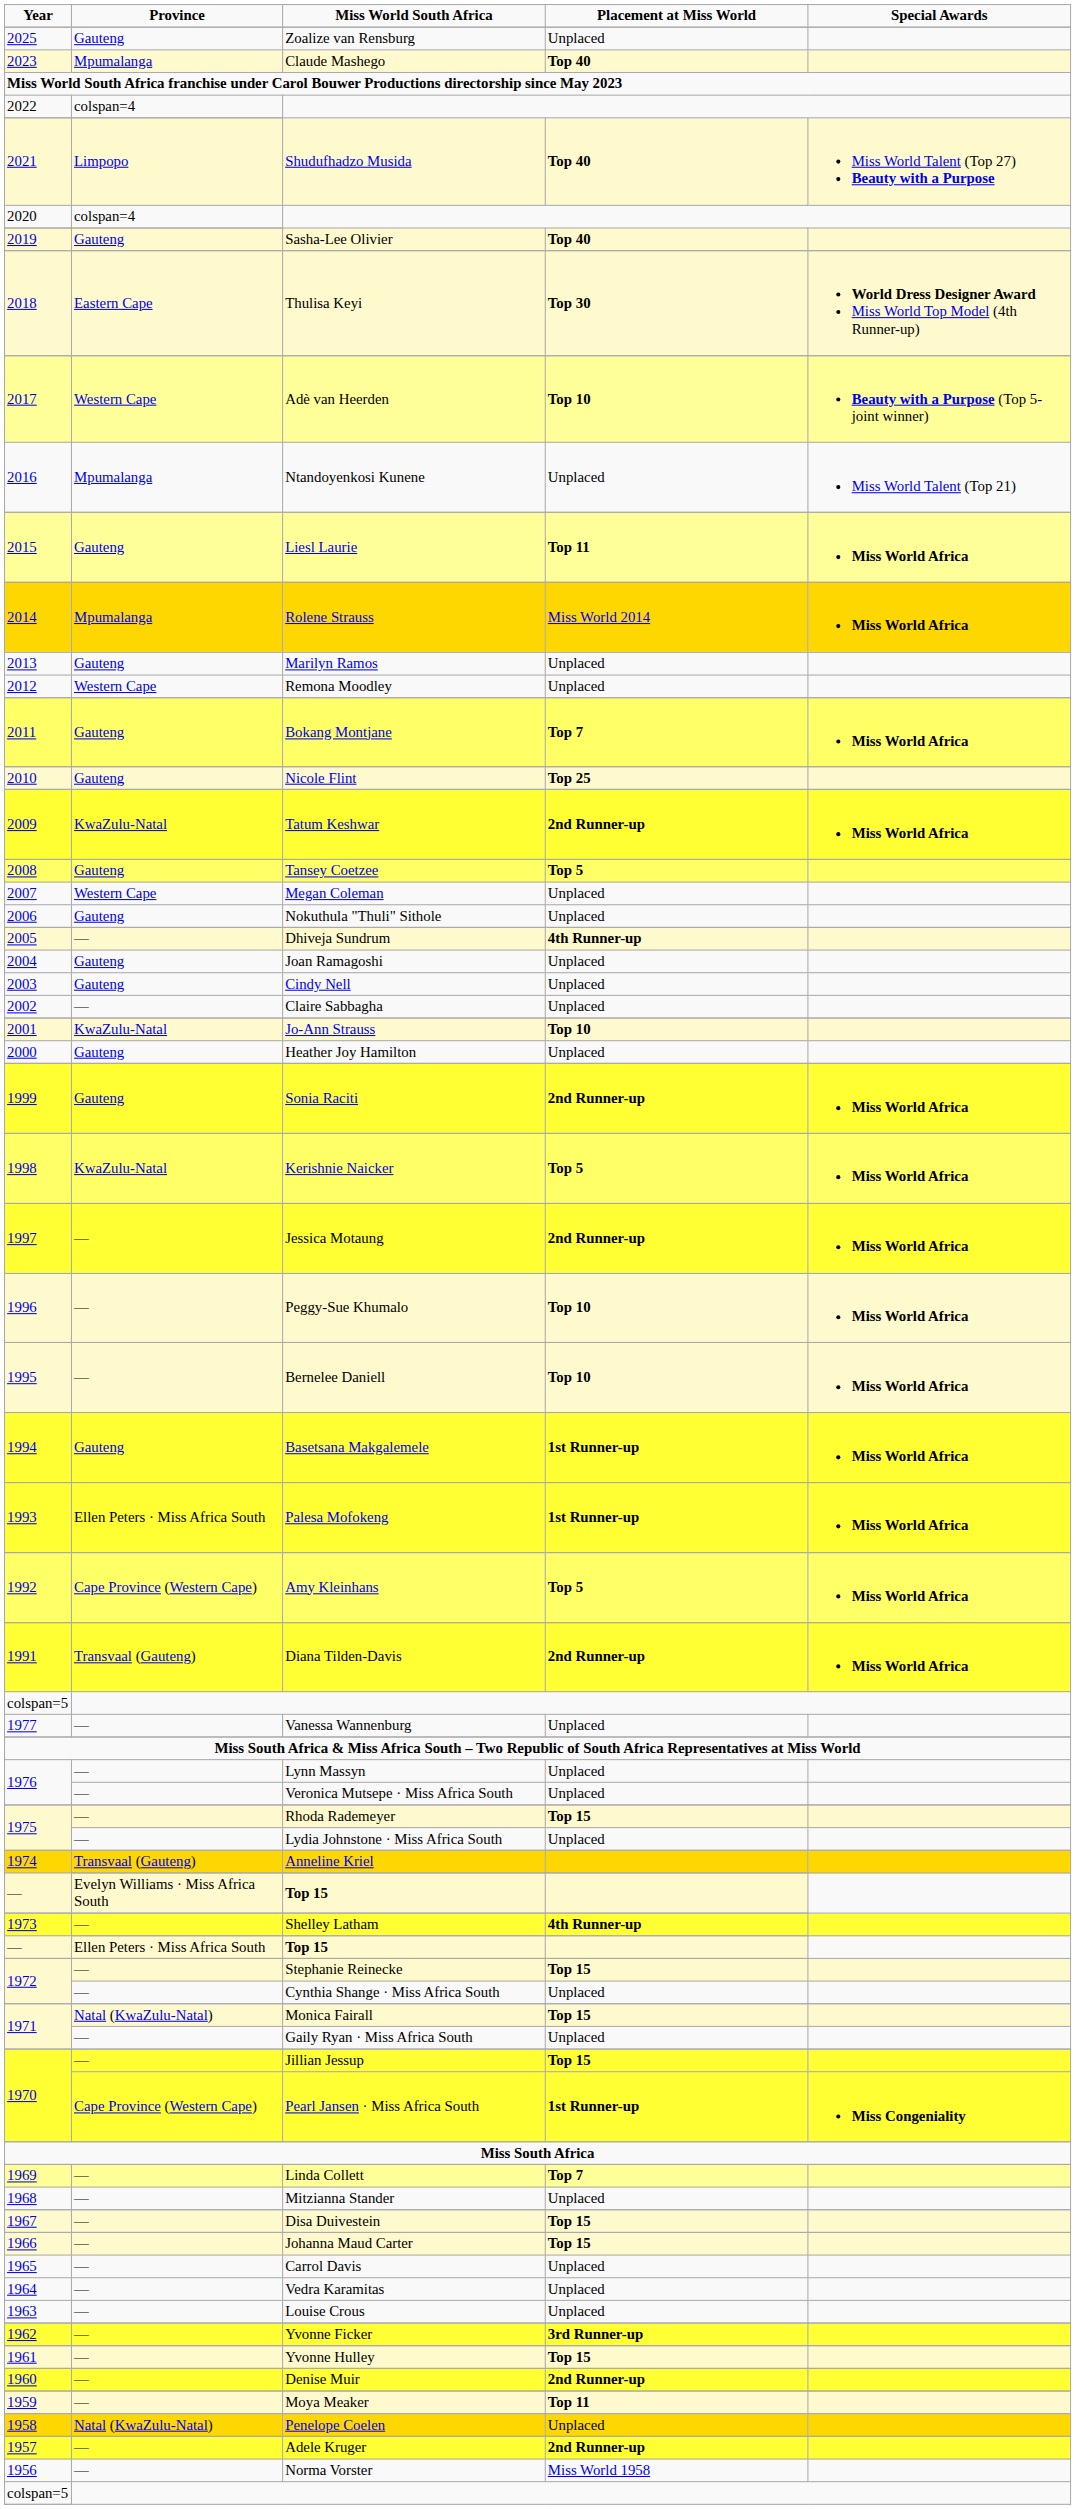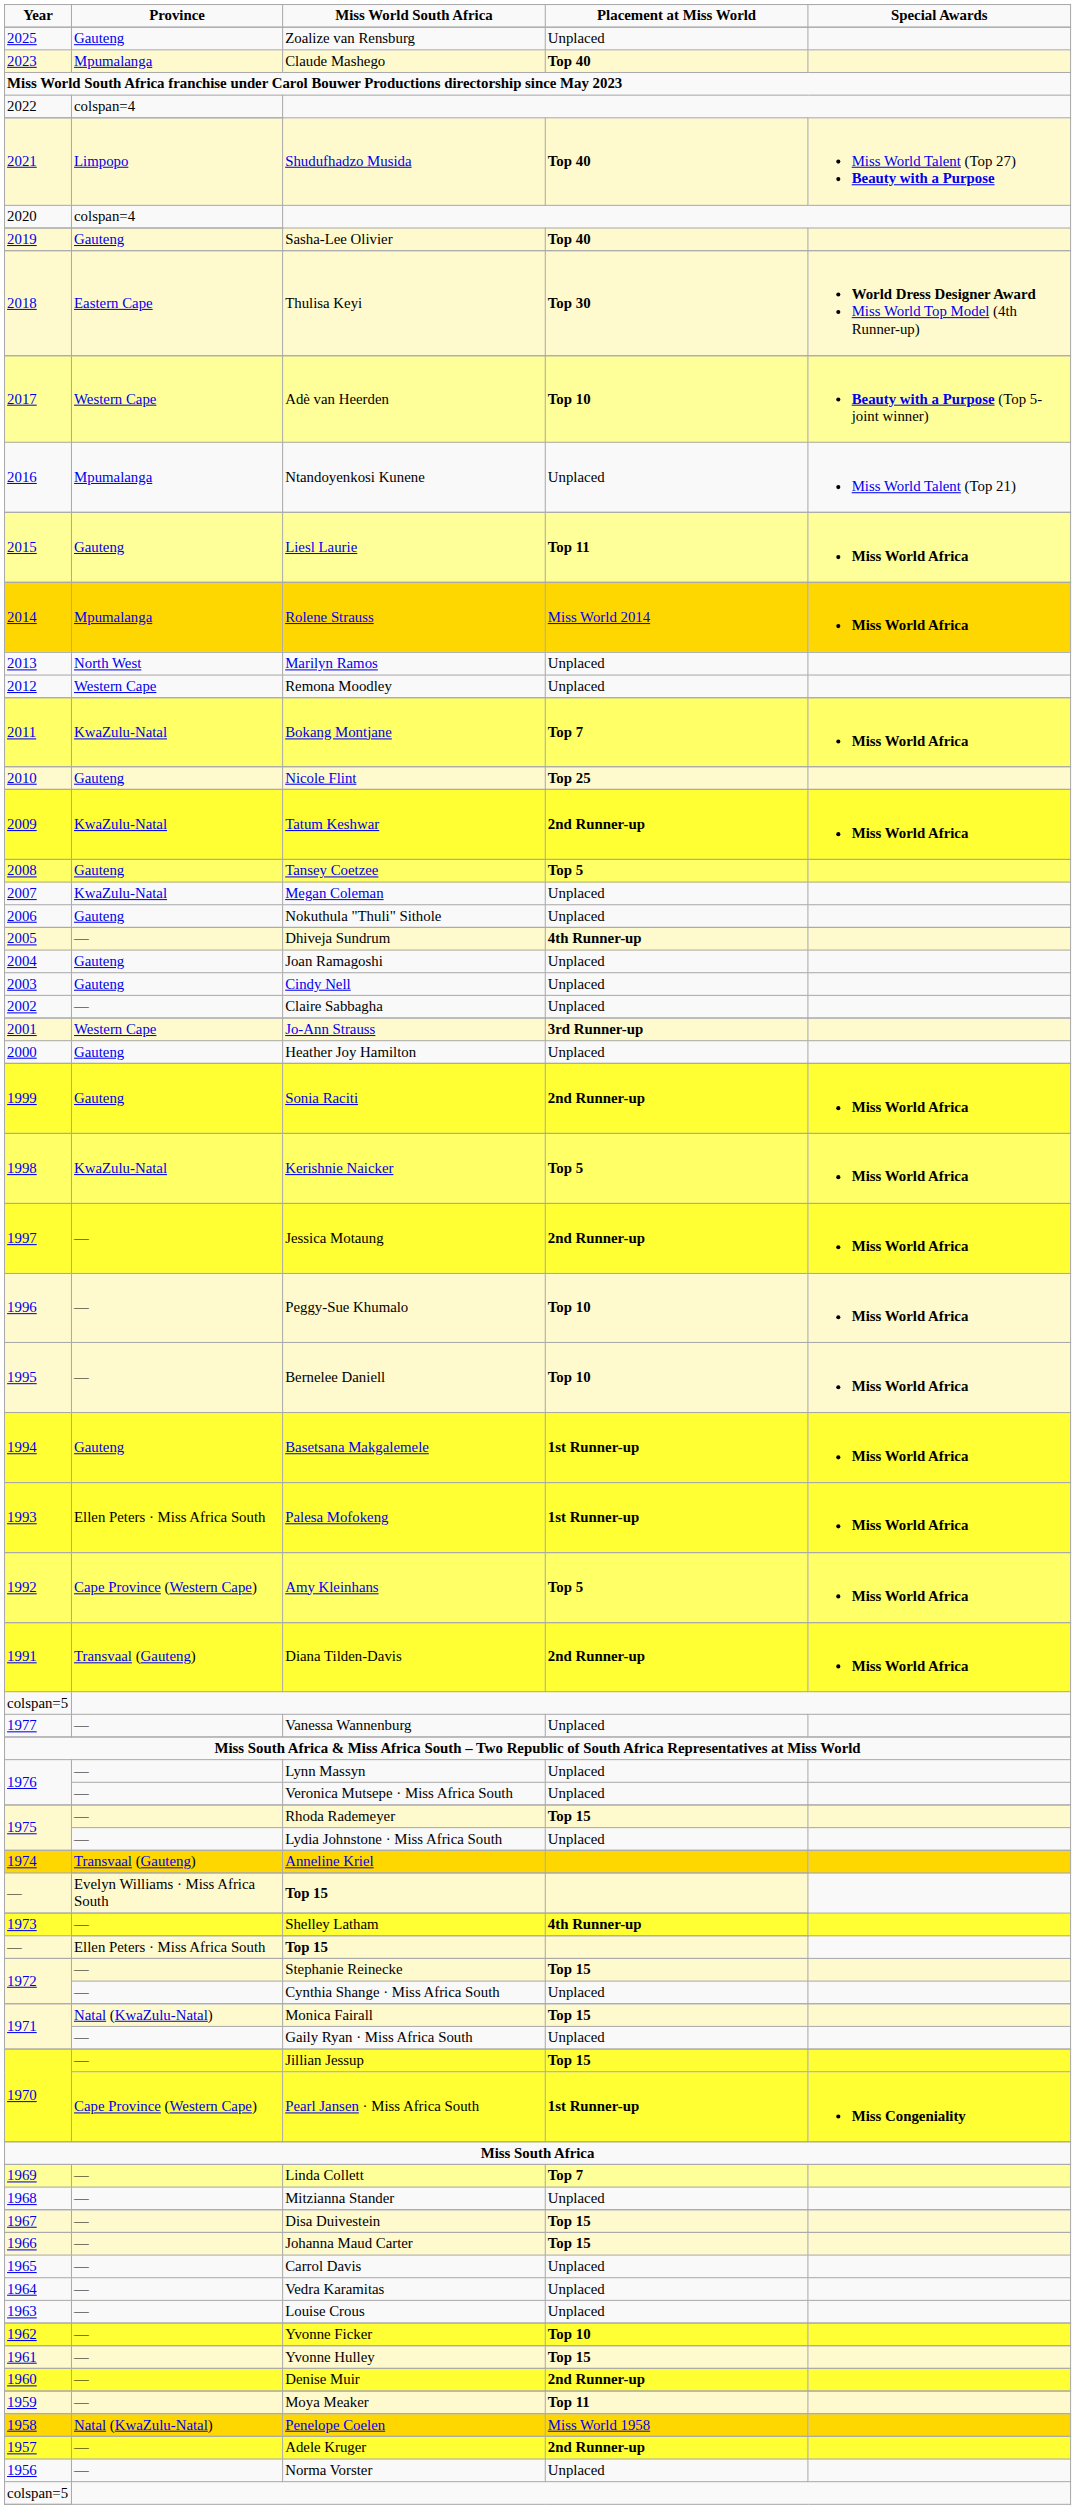(99, 663) Gauteng -> (108, 663) North West
(99, 732) Gauteng -> (121, 732) KwaZulu-Natal
(115, 893) Western Cape -> (121, 893) KwaZulu-Natal
(121, 1029) KwaZulu-Natal -> (115, 1029) Western Cape
(569, 1029) Top 10 -> (596, 1029) 3rd Runner-up
(596, 2334) 3rd Runner-up -> (569, 2334) Top 10
(576, 2425) Unplaced -> (599, 2425) Miss World 1958
(599, 2470) Miss World 1958 -> (576, 2470) Unplaced
